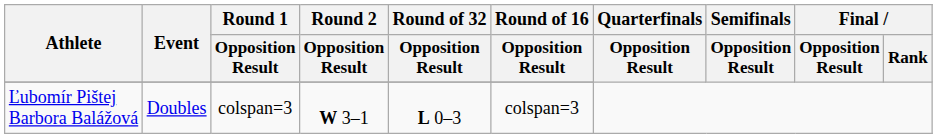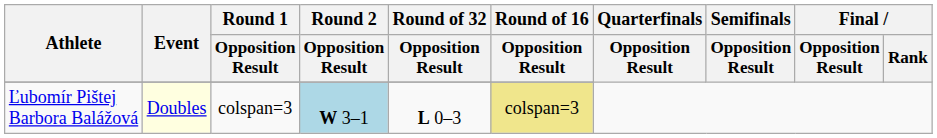(177, 108) no background -> (177, 108) lightyellow background
(344, 118) no background -> (344, 118) lightblue background
(542, 108) no background -> (542, 108) khaki background
